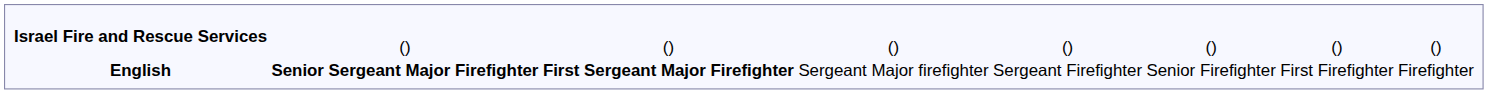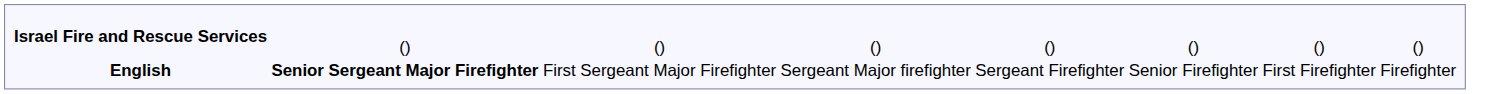(668, 70) bold -> (660, 70) normal
